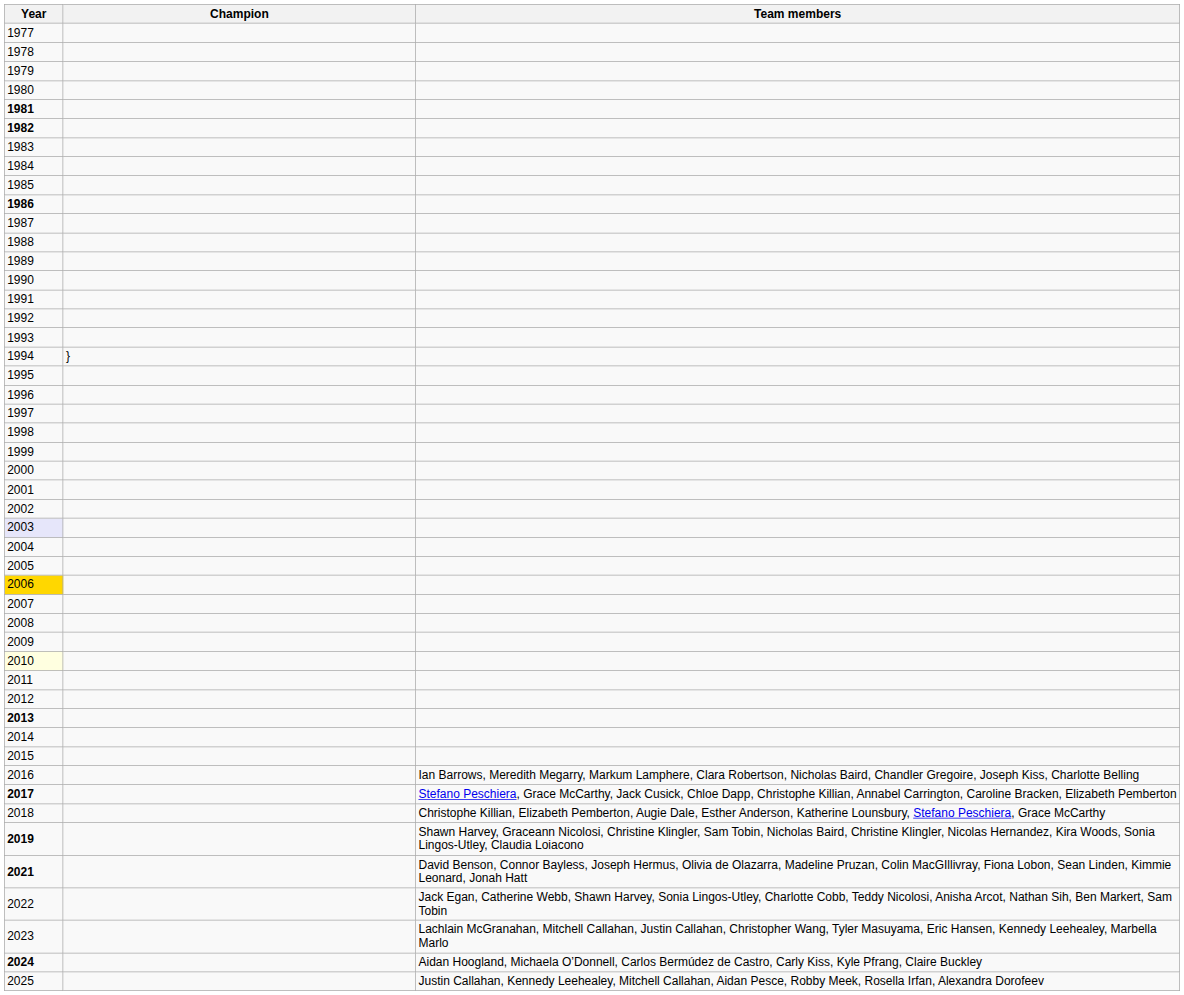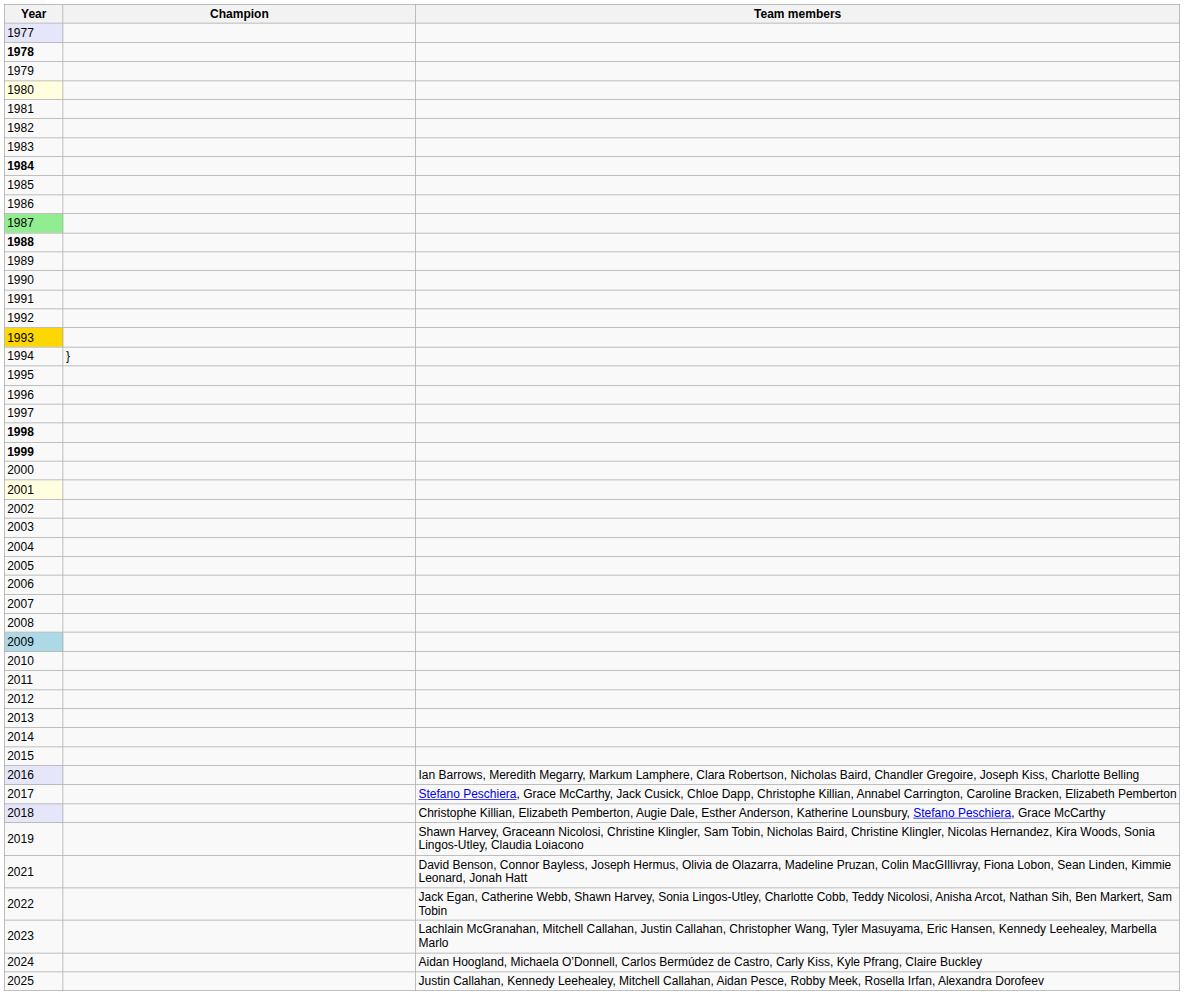(20, 33) no background -> (20, 33) lavender background
(20, 52) normal -> (20, 52) bold
(20, 90) no background -> (20, 90) lightyellow background
(20, 109) bold -> (20, 109) normal
(20, 128) bold -> (20, 128) normal
(20, 166) normal -> (20, 166) bold
(20, 204) bold -> (20, 204) normal
(20, 223) no background -> (20, 223) lightgreen background
(20, 242) normal -> (20, 242) bold
(20, 337) no background -> (20, 337) gold background
(20, 432) normal -> (20, 432) bold
(20, 451) normal -> (20, 451) bold
(20, 489) no background -> (20, 489) lightyellow background
(20, 527) lavender background -> (20, 527) no background
(20, 584) gold background -> (20, 584) no background
(20, 642) no background -> (20, 642) lightblue background
(20, 661) lightyellow background -> (20, 661) no background
(20, 718) bold -> (20, 718) normal
(20, 775) no background -> (20, 775) lavender background
(20, 794) bold -> (20, 794) normal
(20, 813) no background -> (20, 813) lavender background
(20, 839) bold -> (20, 839) normal
(20, 871) bold -> (20, 871) normal
(20, 962) bold -> (20, 962) normal
